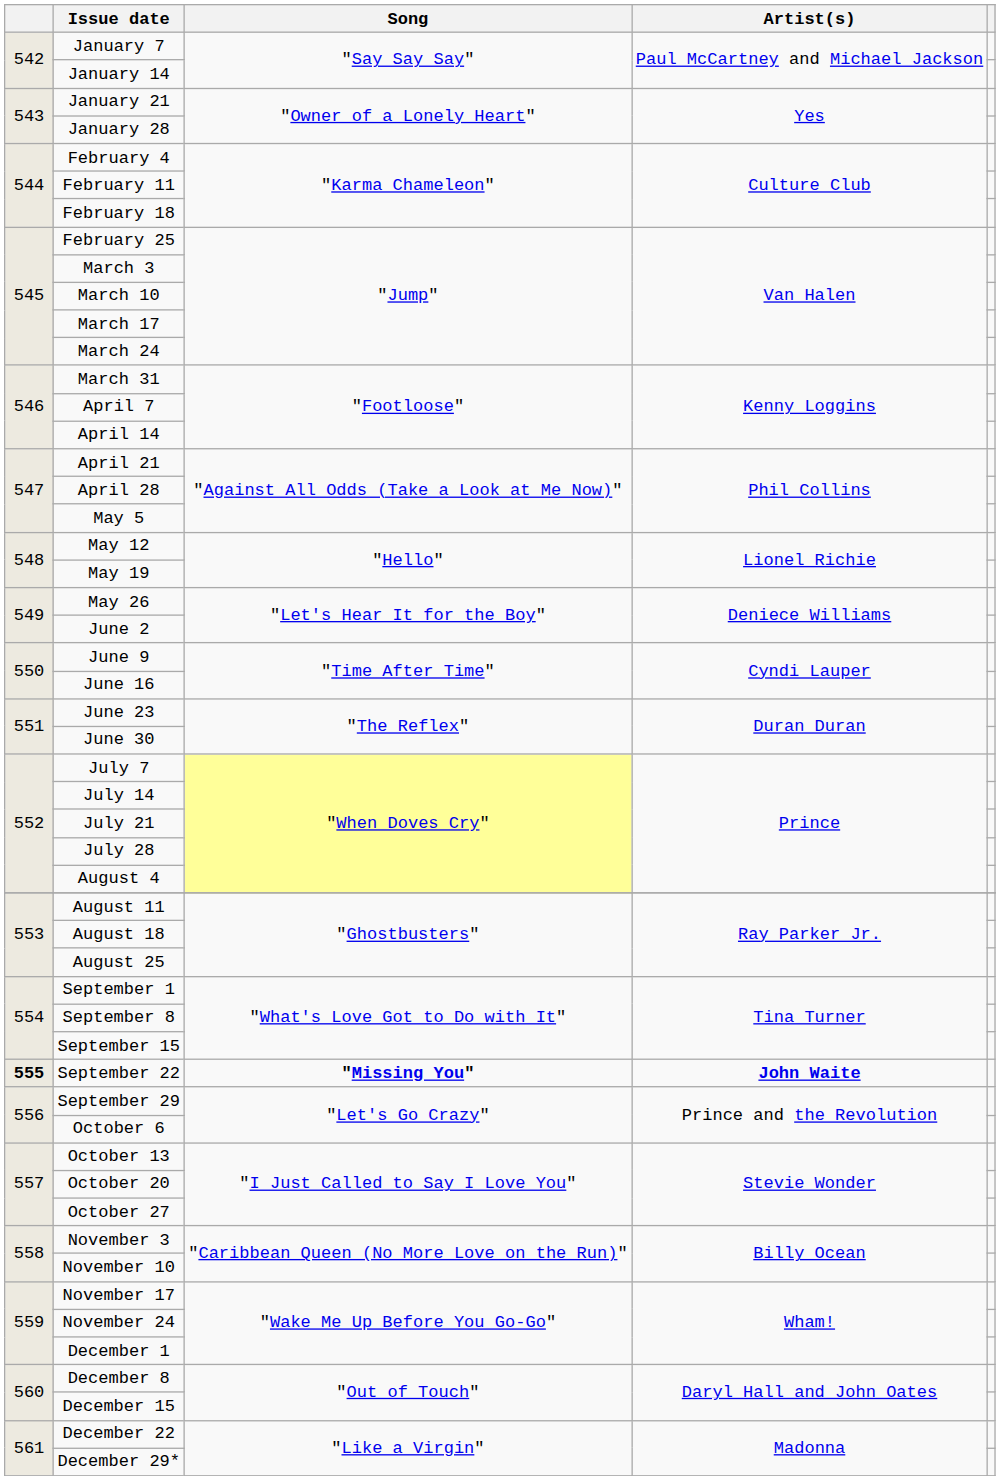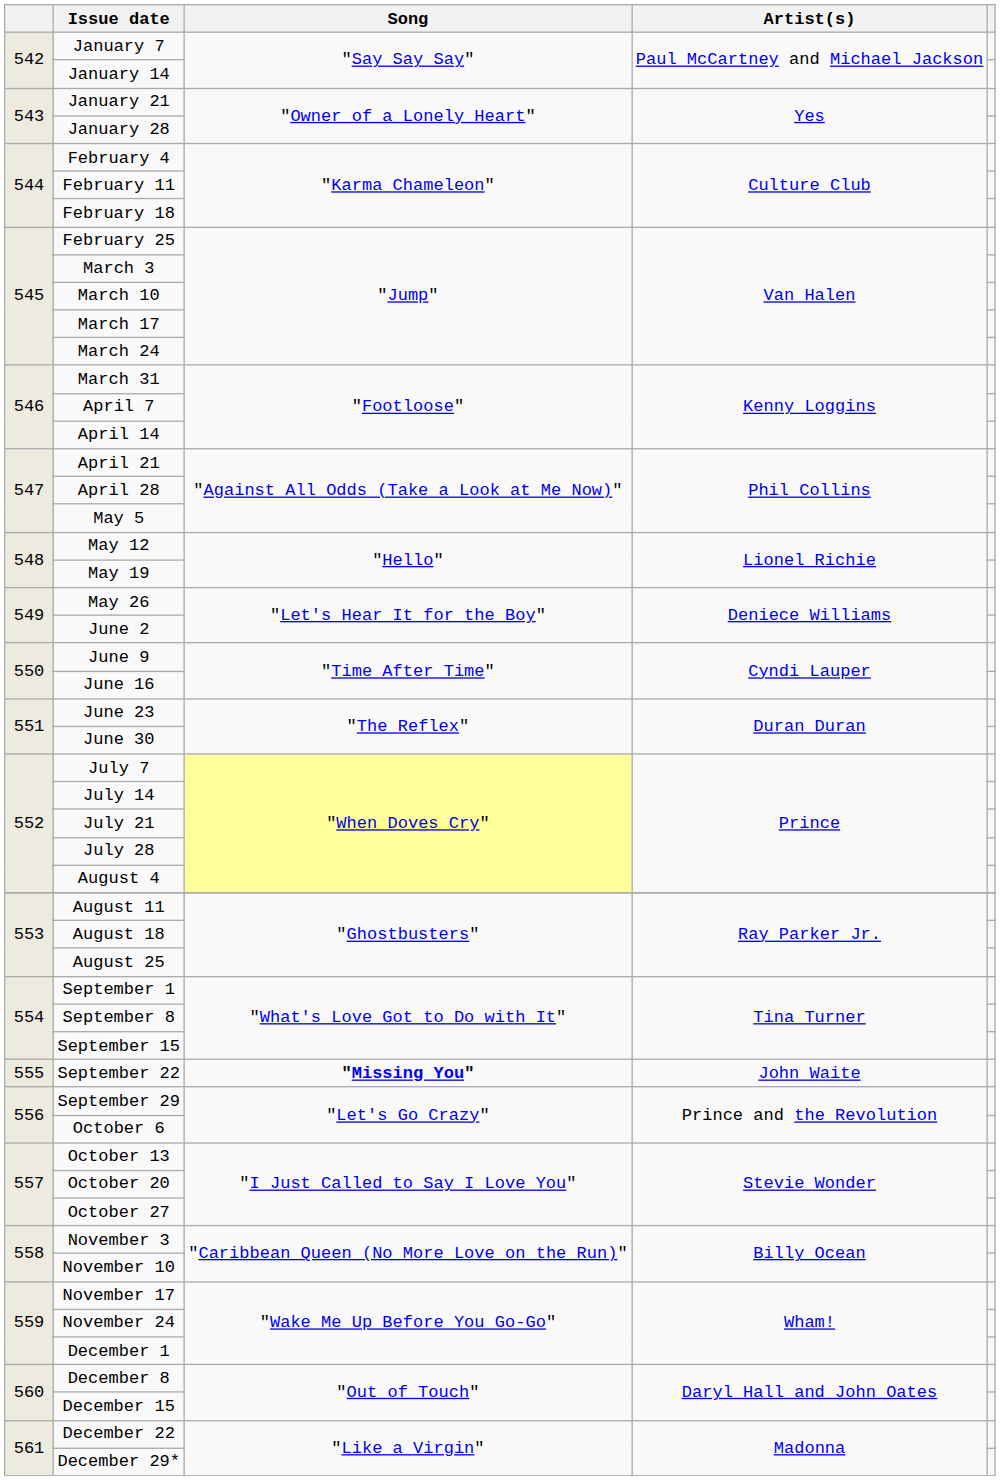(29, 1073) bold -> (29, 1073) normal
(810, 1073) bold -> (810, 1073) normal
